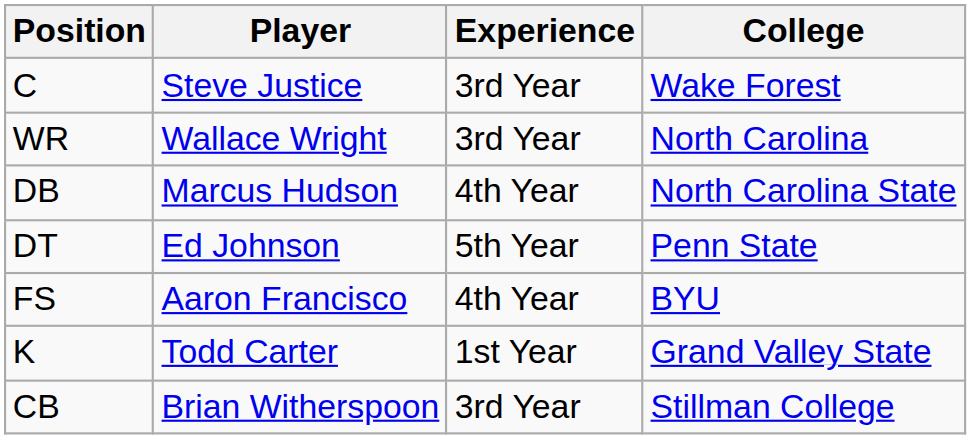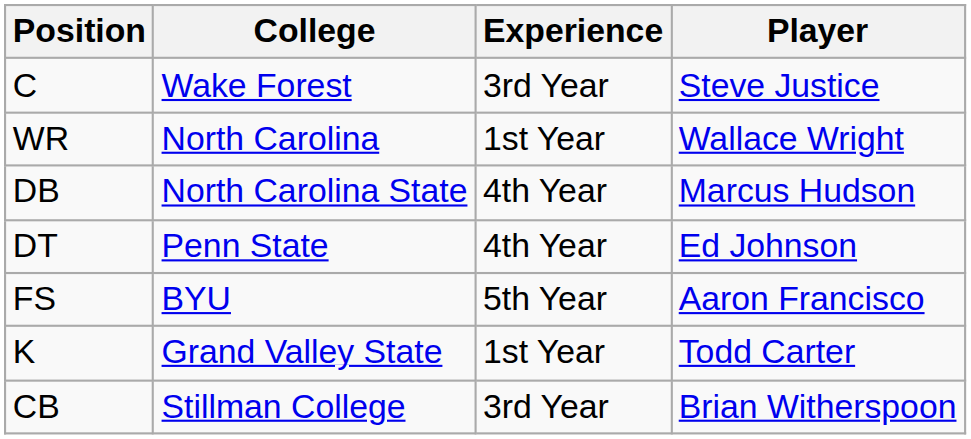columns swapped: (300, 31) <-> (804, 31)
(518, 138) 3rd Year -> (544, 138) 1st Year
(517, 245) 5th Year -> (545, 245) 4th Year
(517, 298) 4th Year -> (545, 298) 5th Year
